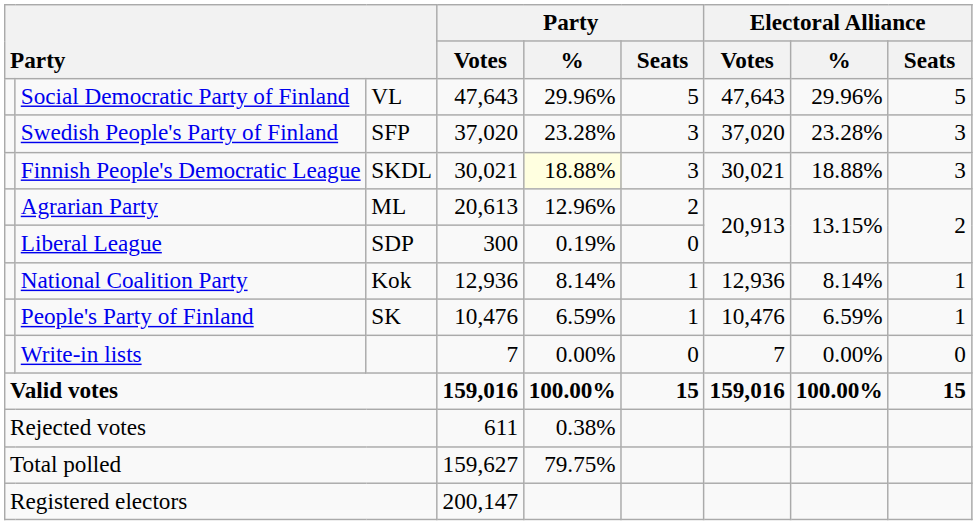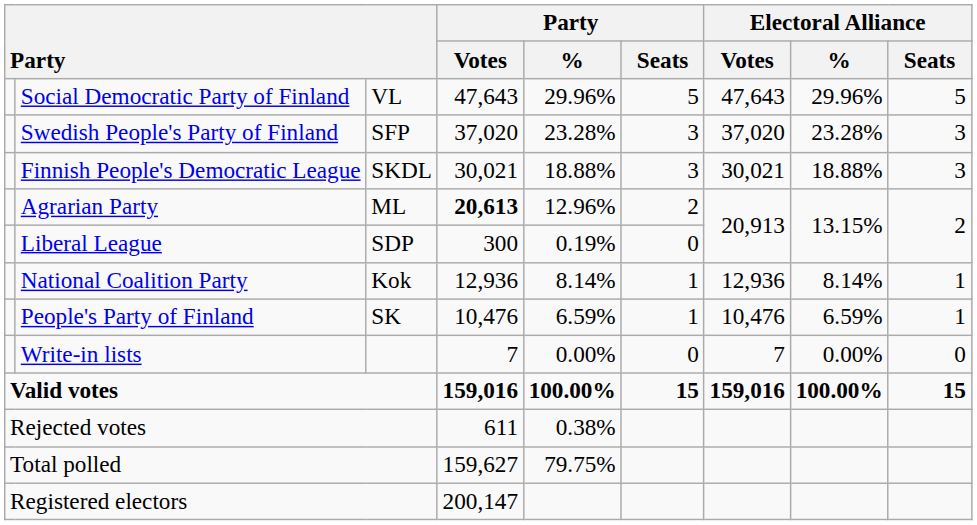(580, 170) lightyellow background -> (580, 170) no background
(486, 206) normal -> (486, 206) bold
